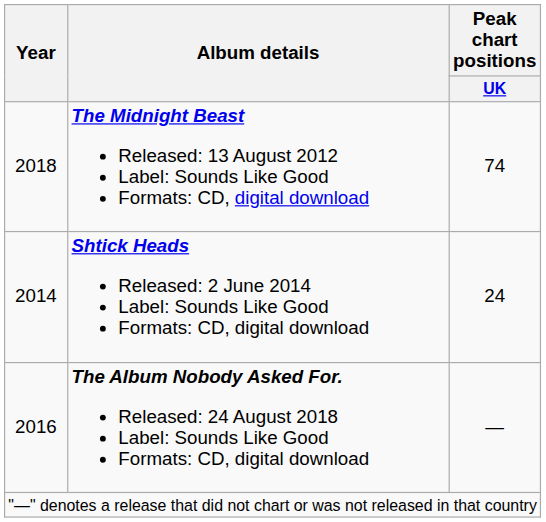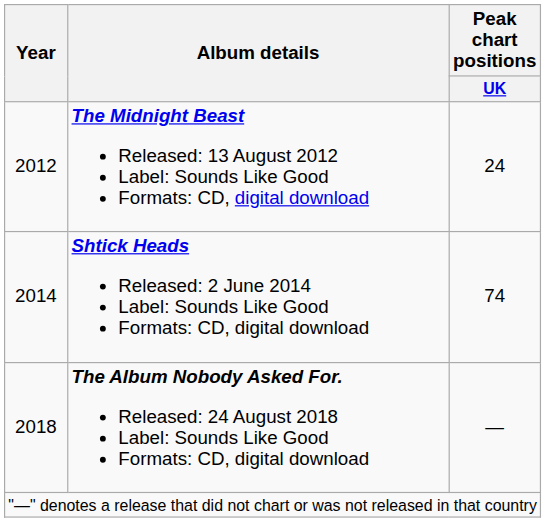(36, 166) 2018 -> (36, 166) 2012
(495, 166) 74 -> (495, 166) 24
(495, 296) 24 -> (495, 296) 74
(36, 427) 2016 -> (36, 427) 2018
